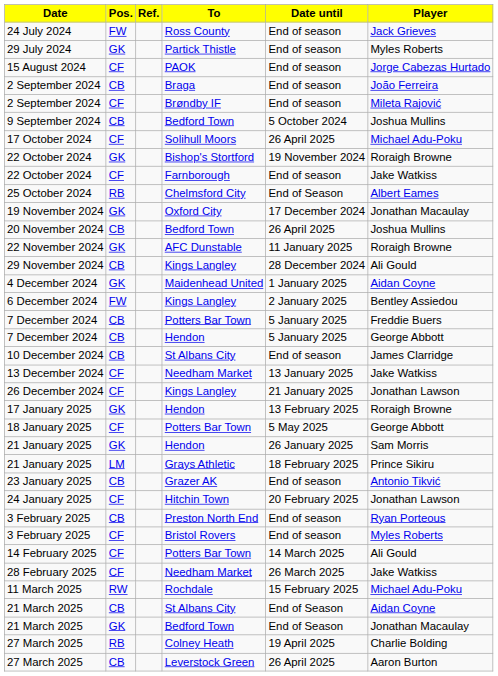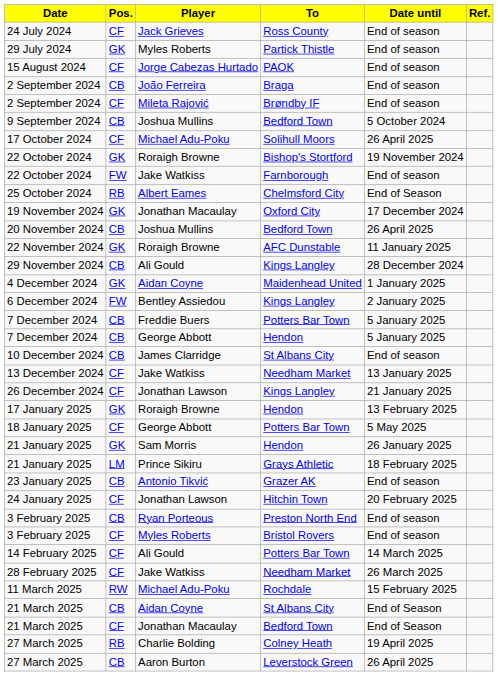columns swapped: (430, 13) <-> (149, 13)
(118, 31) FW -> (116, 31) CF
(116, 175) CF -> (118, 175) FW
(117, 626) GK -> (116, 626) CF
